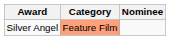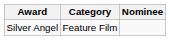(90, 27) lightsalmon background -> (90, 27) no background
